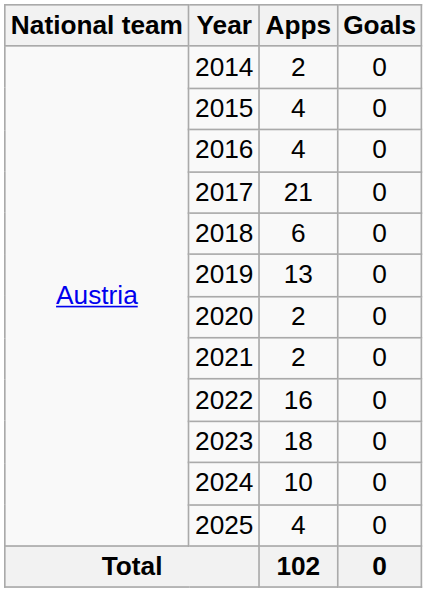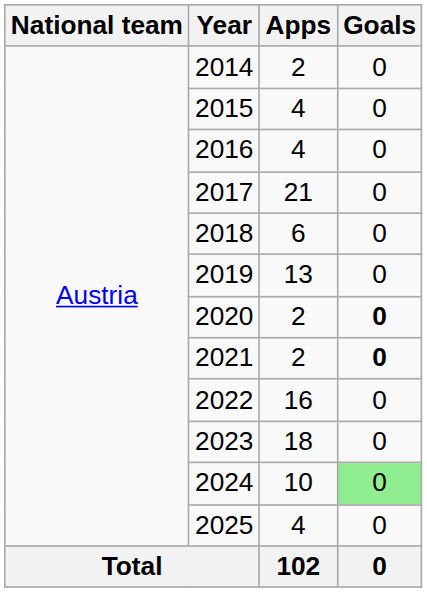(380, 316) normal -> (380, 316) bold
(380, 358) normal -> (380, 358) bold
(380, 483) no background -> (380, 483) lightgreen background
